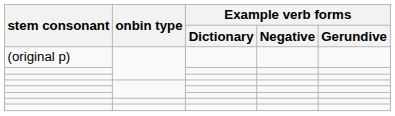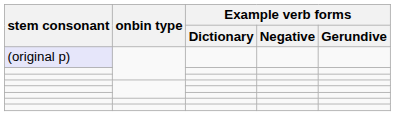(39, 57) no background -> (39, 57) lavender background
